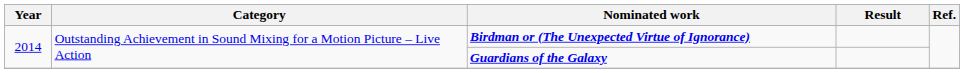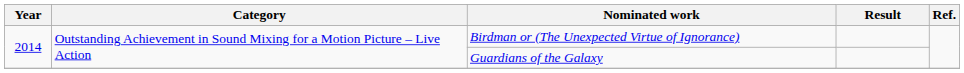(610, 36) bold -> (605, 36) normal
(538, 57) bold -> (536, 57) normal
